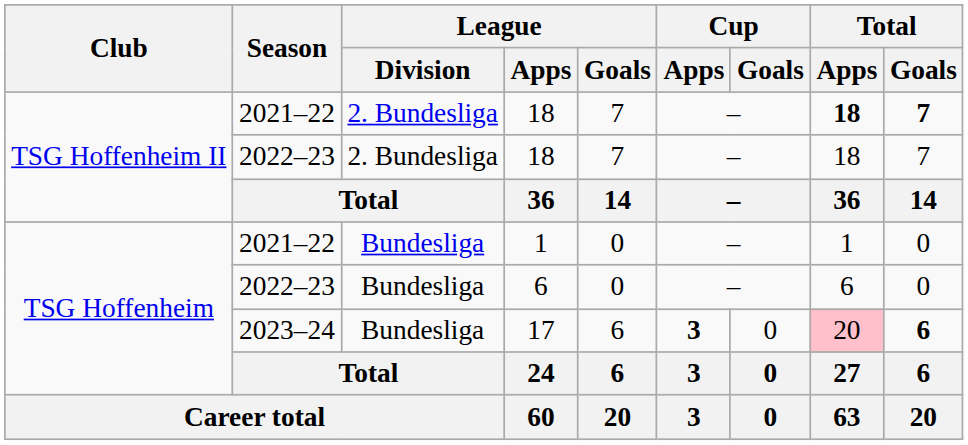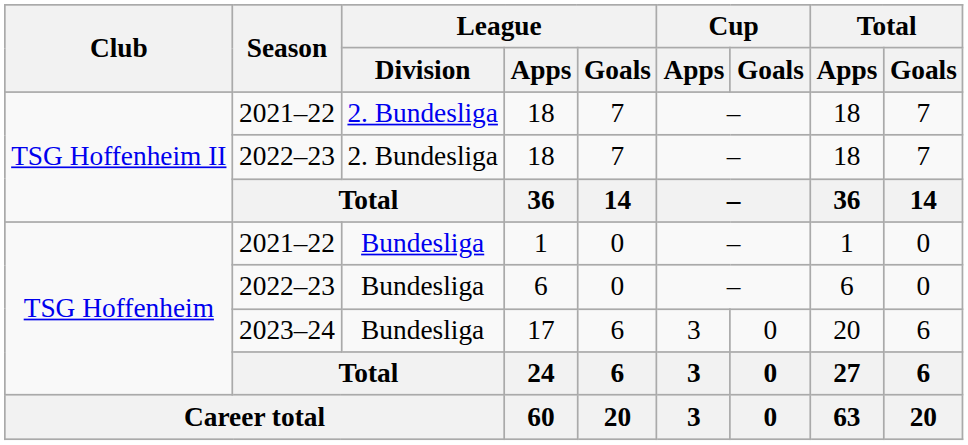(847, 112) bold -> (847, 112) normal
(923, 112) bold -> (923, 112) normal
(694, 329) bold -> (694, 329) normal
(847, 329) pink background -> (847, 329) no background
(923, 329) bold -> (923, 329) normal
